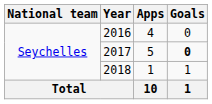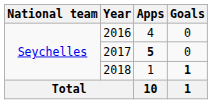(151, 52) normal -> (151, 52) bold
(187, 52) bold -> (187, 52) normal
(187, 70) normal -> (187, 70) bold
